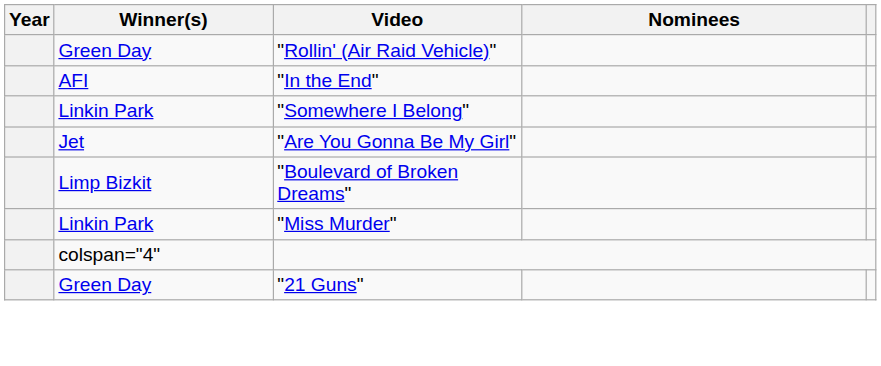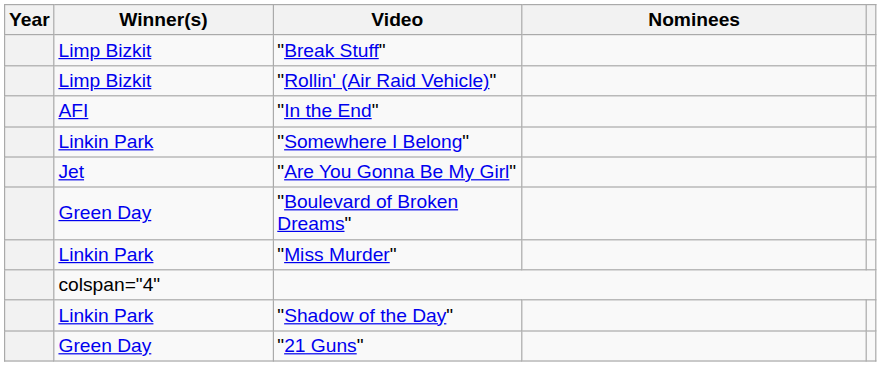+ row: (331, 50)
(105, 50) Green Day -> (105, 80) Limp Bizkit
(105, 182) Limp Bizkit -> (105, 213) Green Day
+ row: (365, 315)
